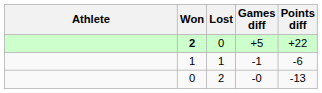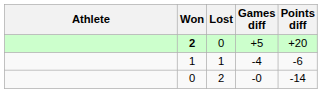(298, 43) +22 -> (298, 43) +20
(257, 61) -1 -> (257, 61) -4
(298, 79) -13 -> (298, 79) -14
